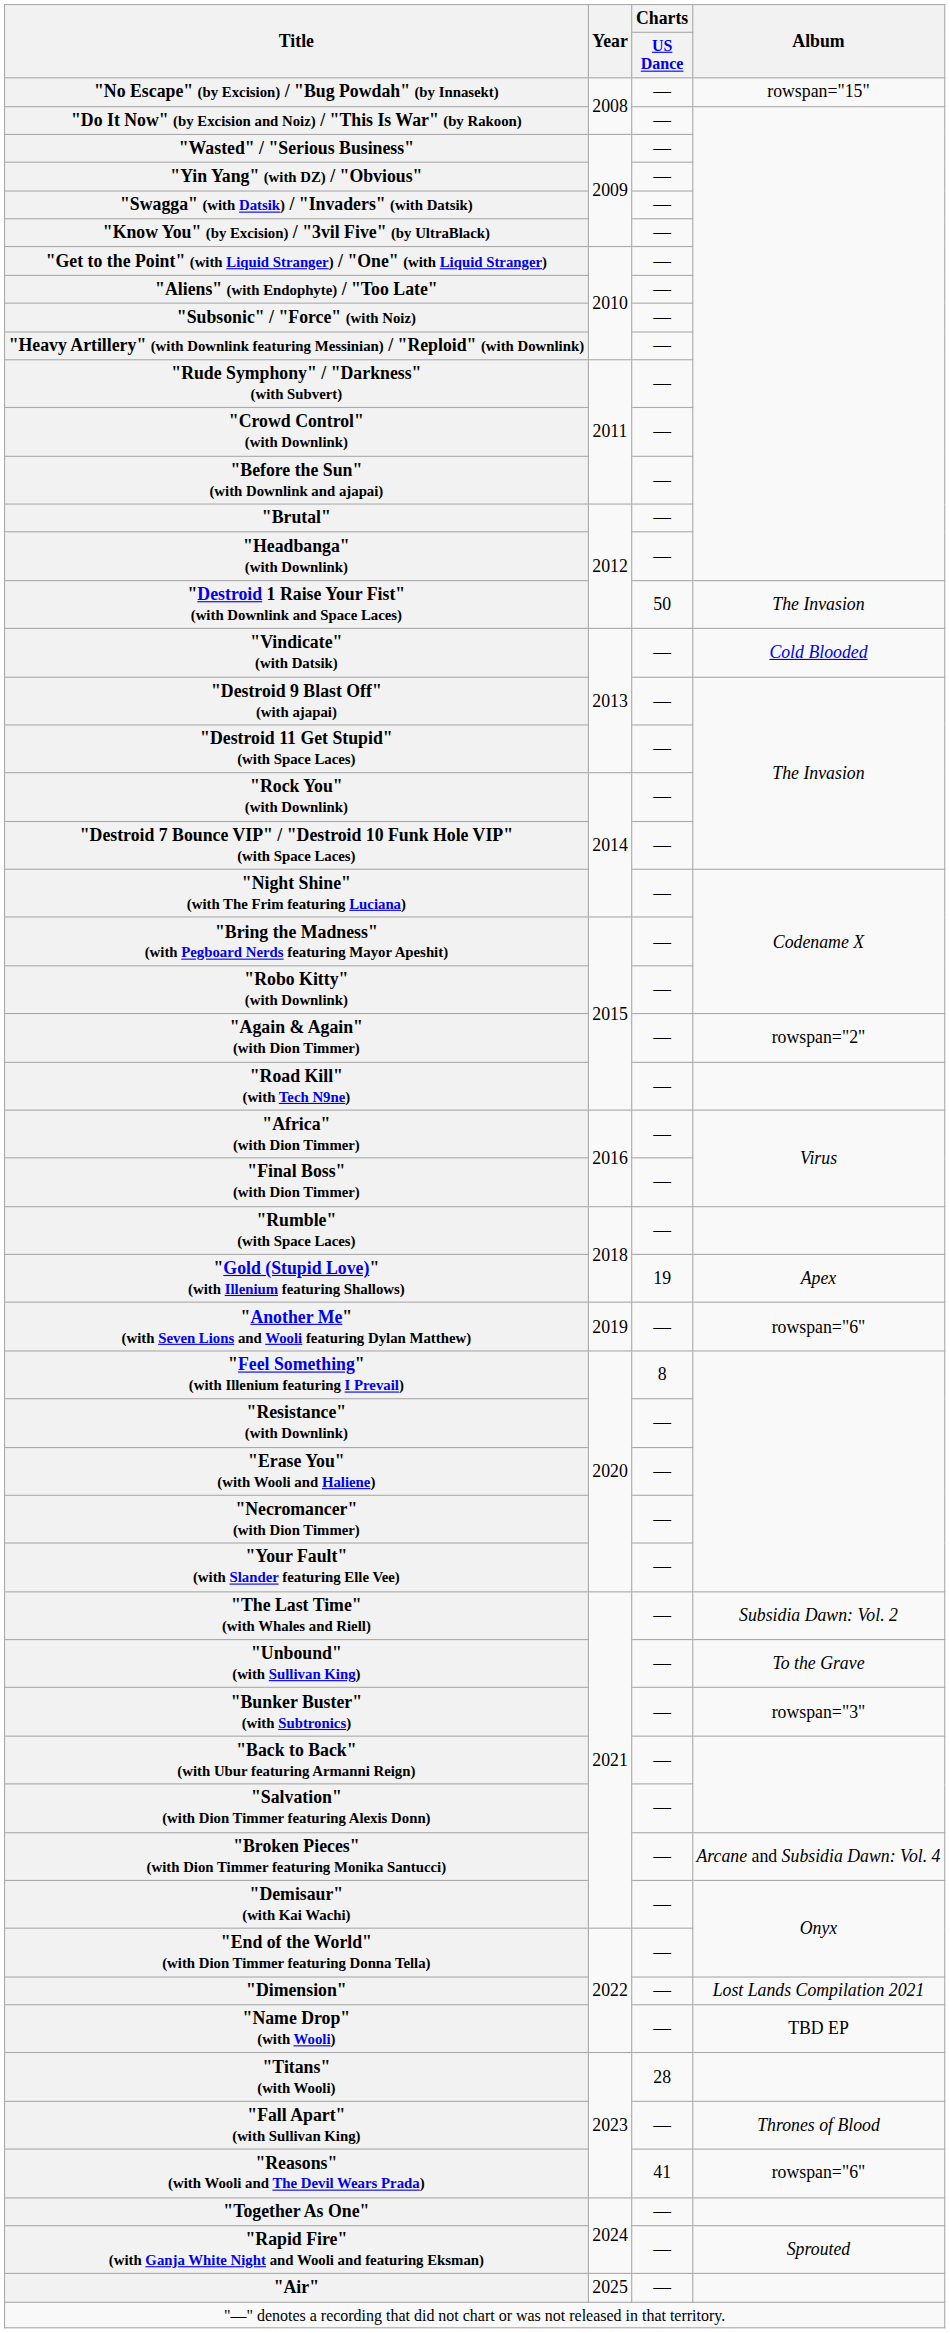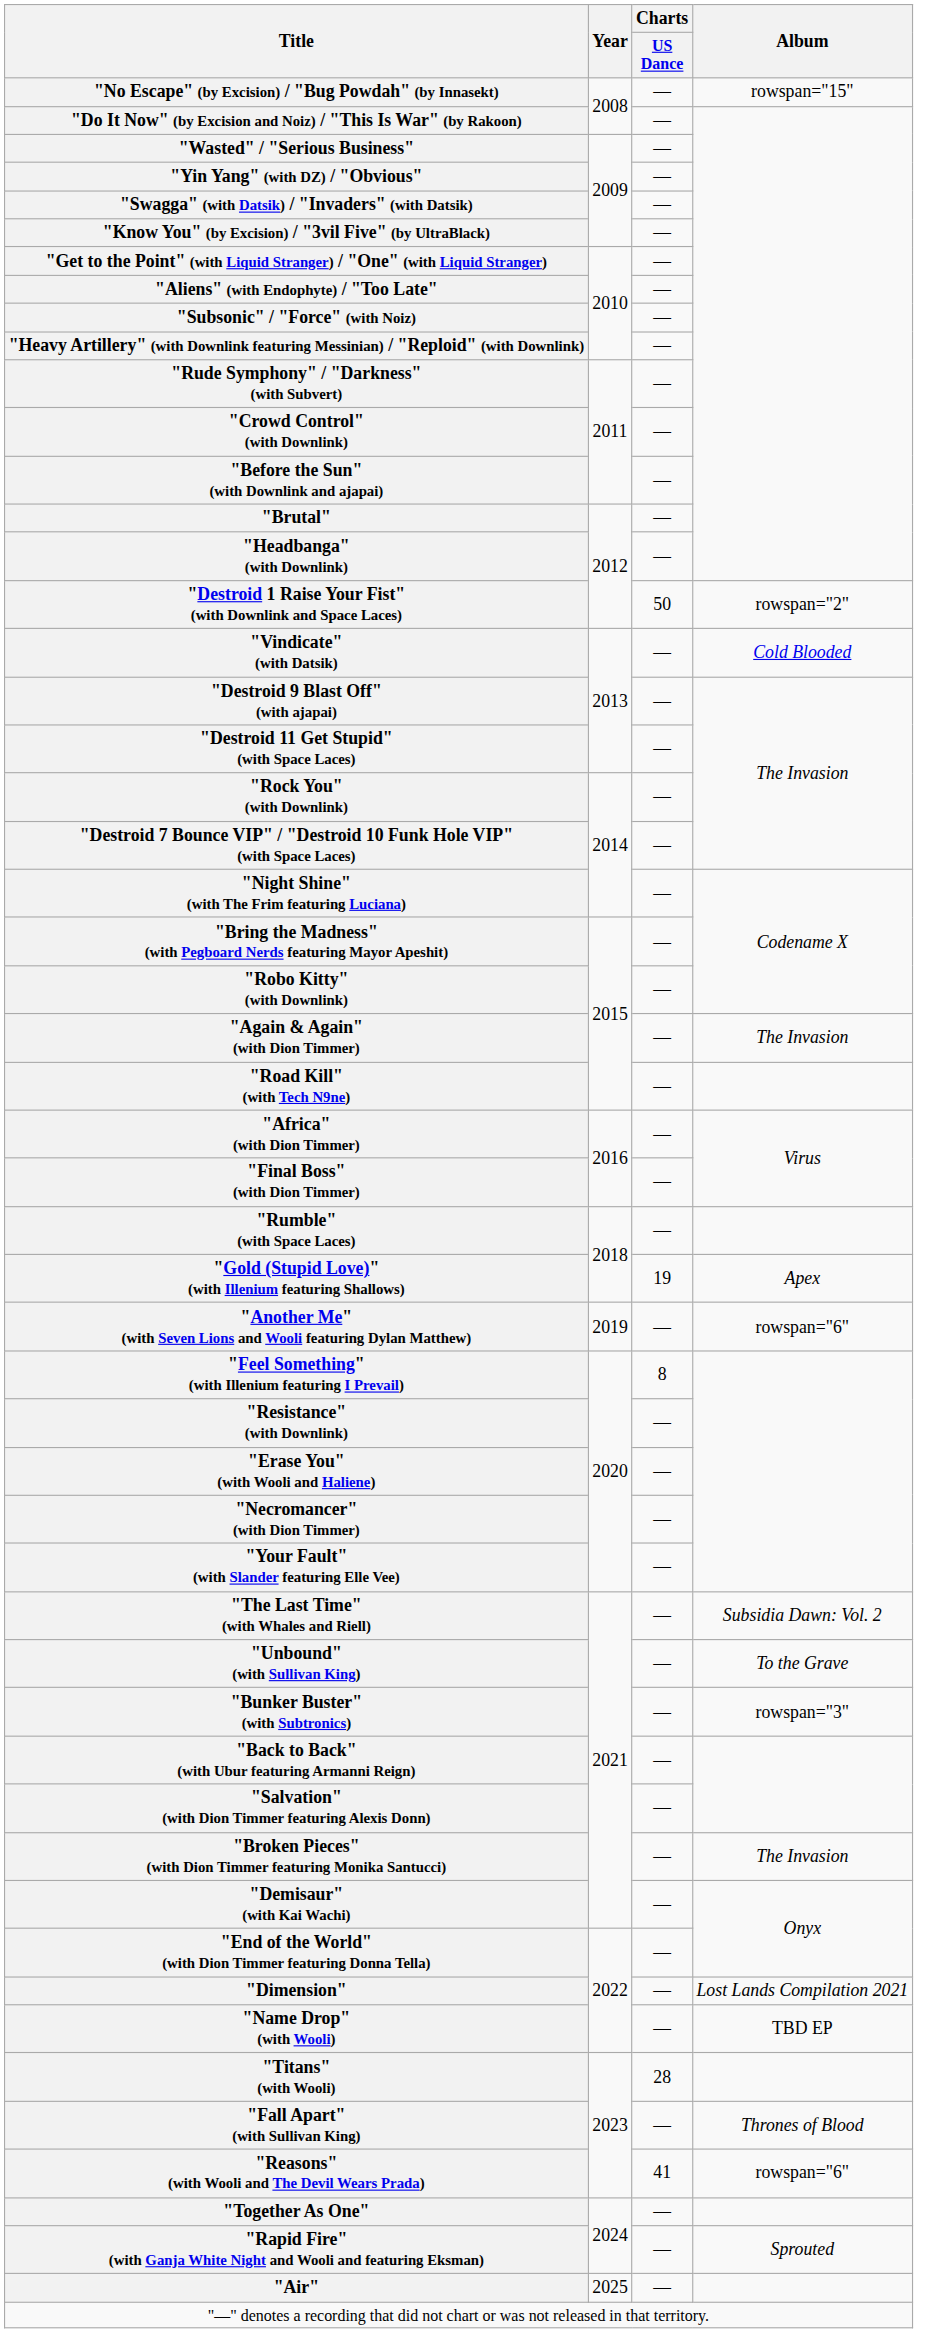(818, 604) The Invasion -> (802, 604) rowspan="2"
(818, 1037) rowspan="2" -> (802, 1037) The Invasion
(818, 1856) Arcane and Subsidia Dawn: Vol. 4 -> (802, 1856) The Invasion
